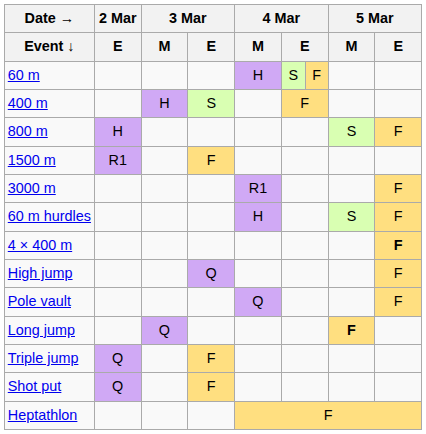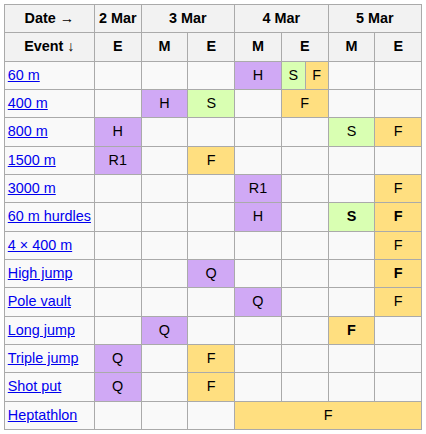(351, 216) normal -> (351, 216) bold
(398, 216) normal -> (398, 216) bold
(398, 245) bold -> (398, 245) normal
(398, 273) normal -> (398, 273) bold
